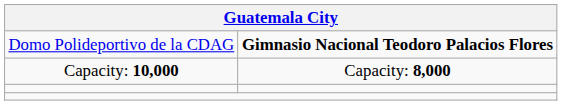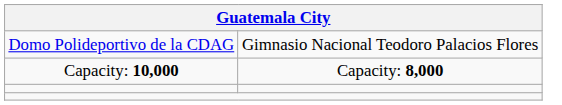(398, 44) bold -> (390, 44) normal
